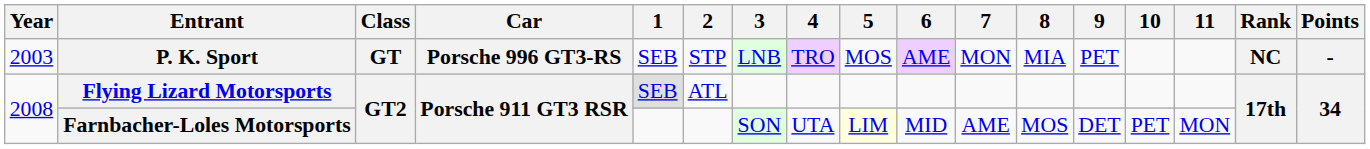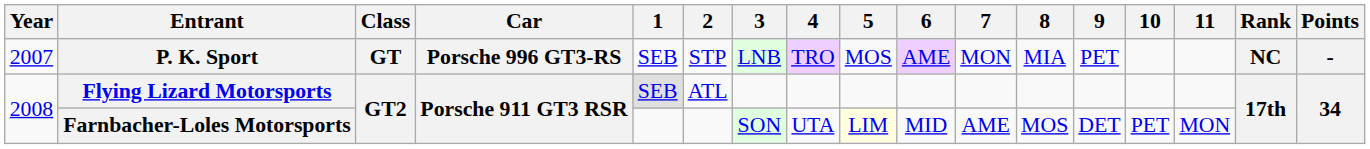(31, 56) 2003 -> (31, 56) 2007
